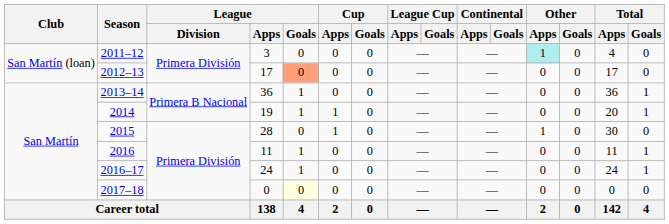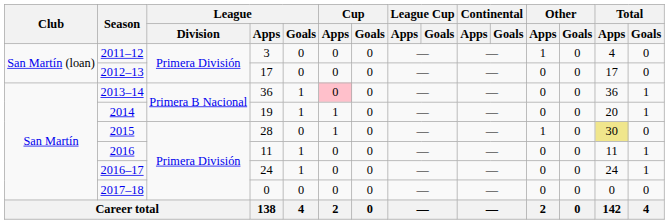(543, 53) paleturquoise background -> (543, 53) no background
(301, 72) lightsalmon background -> (301, 72) no background
(335, 92) no background -> (335, 92) pink background
(612, 131) no background -> (612, 131) khaki background
(301, 190) lightyellow background -> (301, 190) no background
